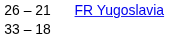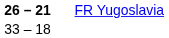(28, 10) normal -> (28, 10) bold
